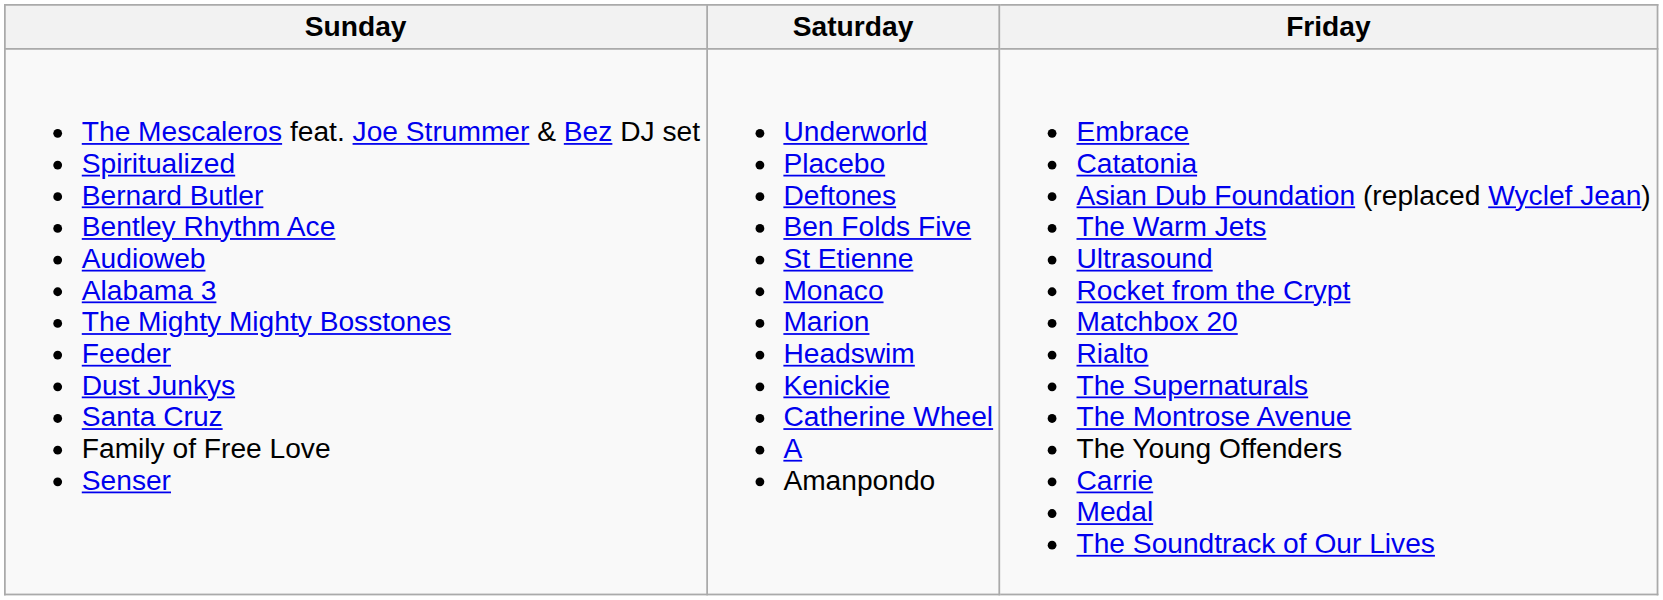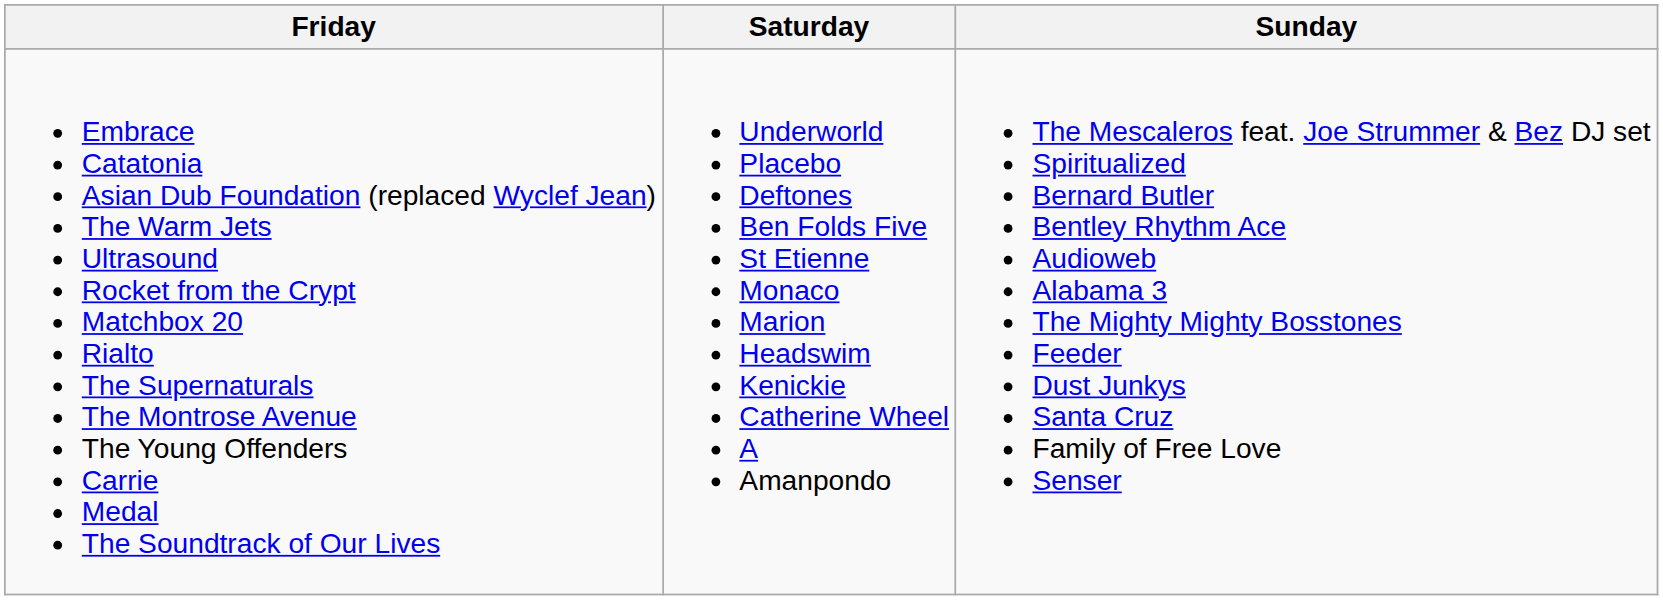columns swapped: (1328, 26) <-> (356, 26)
